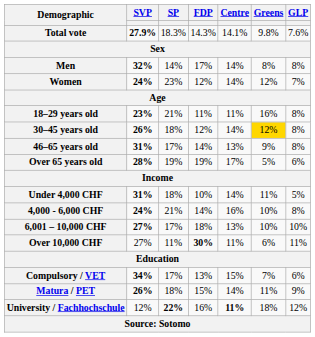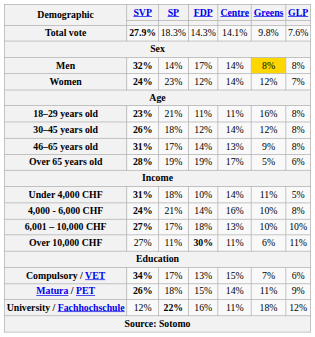(269, 66) no background -> (269, 66) gold background
(269, 130) gold background -> (269, 130) no background
(235, 308) bold -> (235, 308) normal
